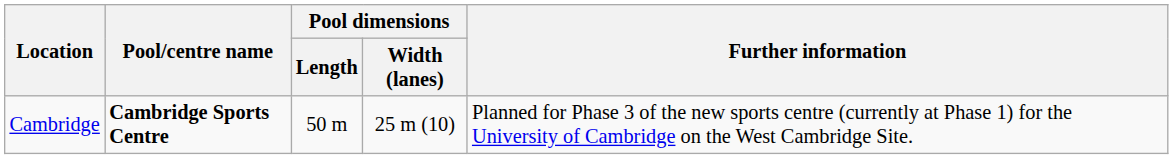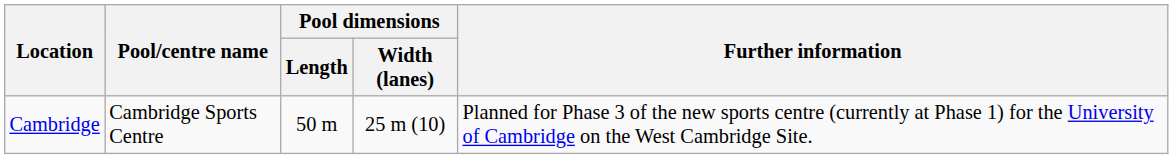(189, 124) bold -> (183, 124) normal
